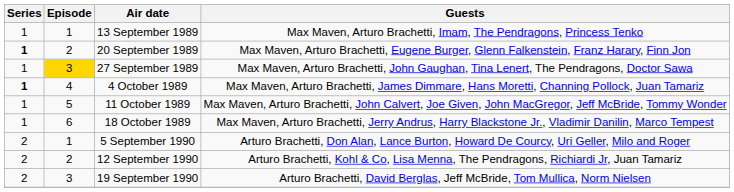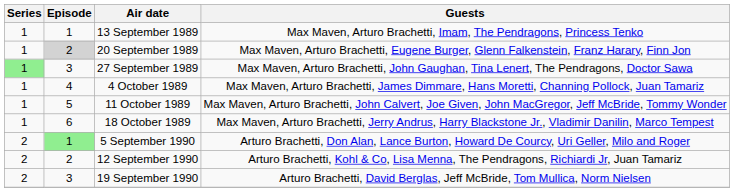(24, 50) bold -> (24, 50) normal
(69, 50) no background -> (69, 50) lightgrey background
(24, 68) no background -> (24, 68) lightgreen background
(69, 68) gold background -> (69, 68) no background
(24, 86) bold -> (24, 86) normal
(69, 141) no background -> (69, 141) lightgreen background
